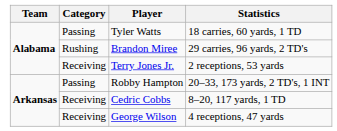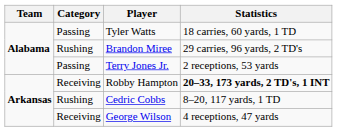(84, 65) Receiving -> (73, 65) Passing
(79, 83) Passing -> (79, 83) Receiving
(259, 83) normal -> (256, 83) bold
(84, 100) Receiving -> (75, 100) Rushing
